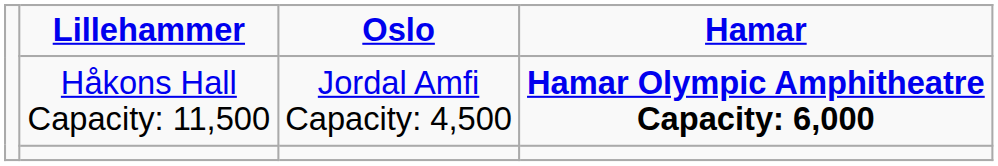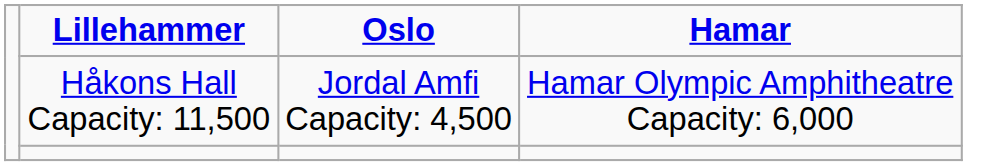(756, 100) bold -> (740, 100) normal
